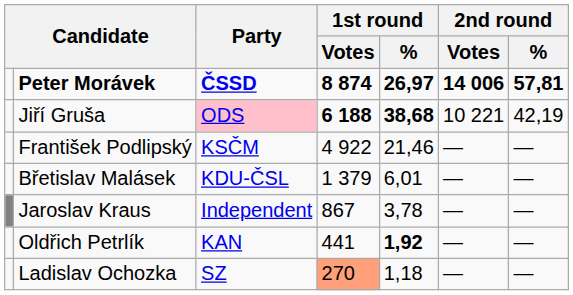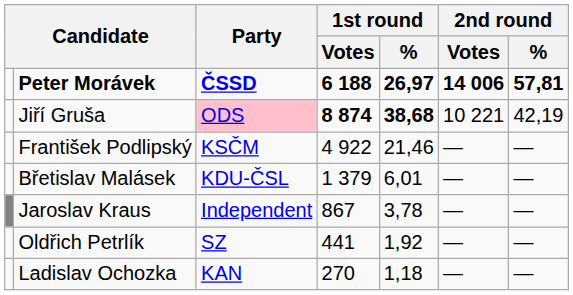(347, 83) 8 874 -> (347, 83) 6 188
(347, 115) 6 188 -> (347, 115) 8 874
(222, 242) KAN -> (214, 242) SZ
(403, 242) bold -> (403, 242) normal
(214, 274) SZ -> (222, 274) KAN
(338, 274) lightsalmon background -> (338, 274) no background
